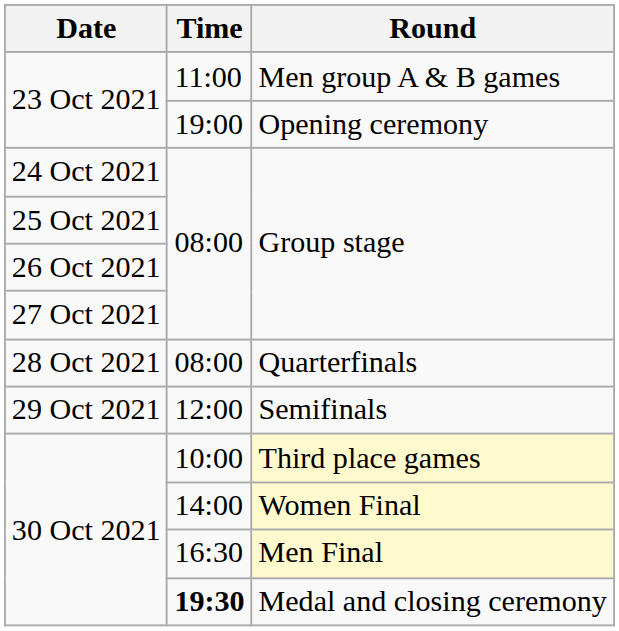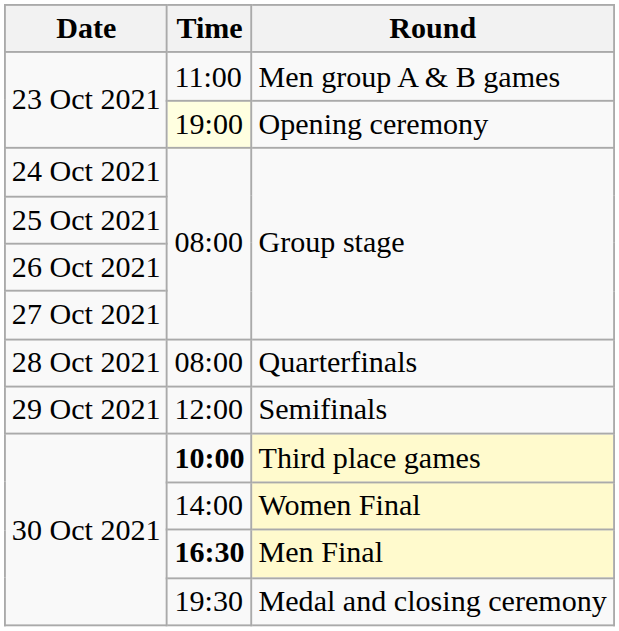(209, 123) no background -> (209, 123) lightyellow background
(209, 457) normal -> (210, 457) bold
(209, 553) normal -> (210, 553) bold
(210, 600) bold -> (209, 600) normal
